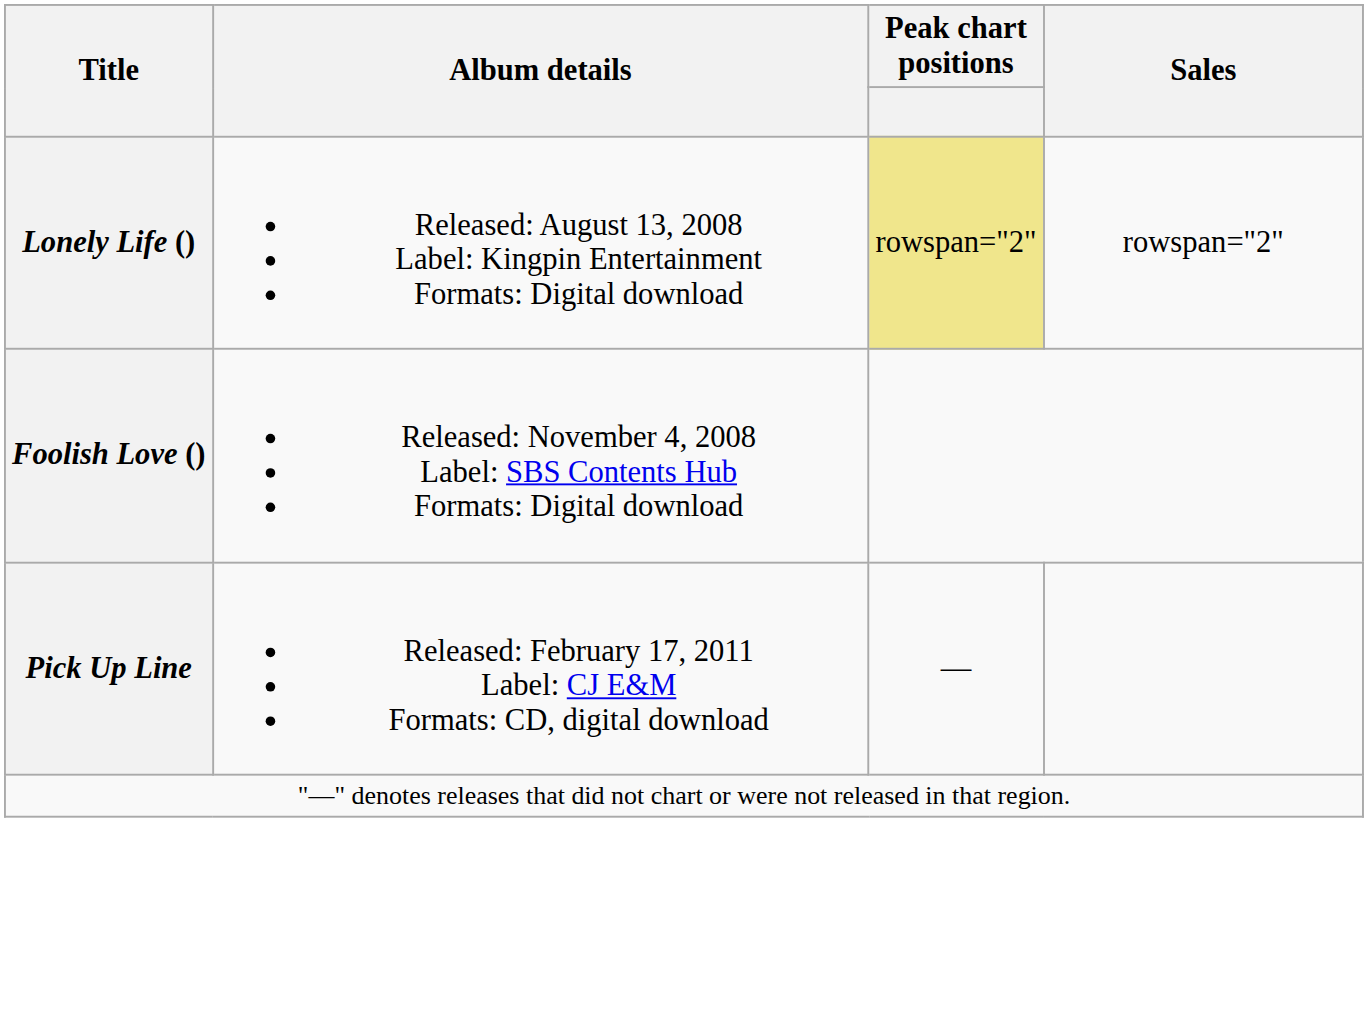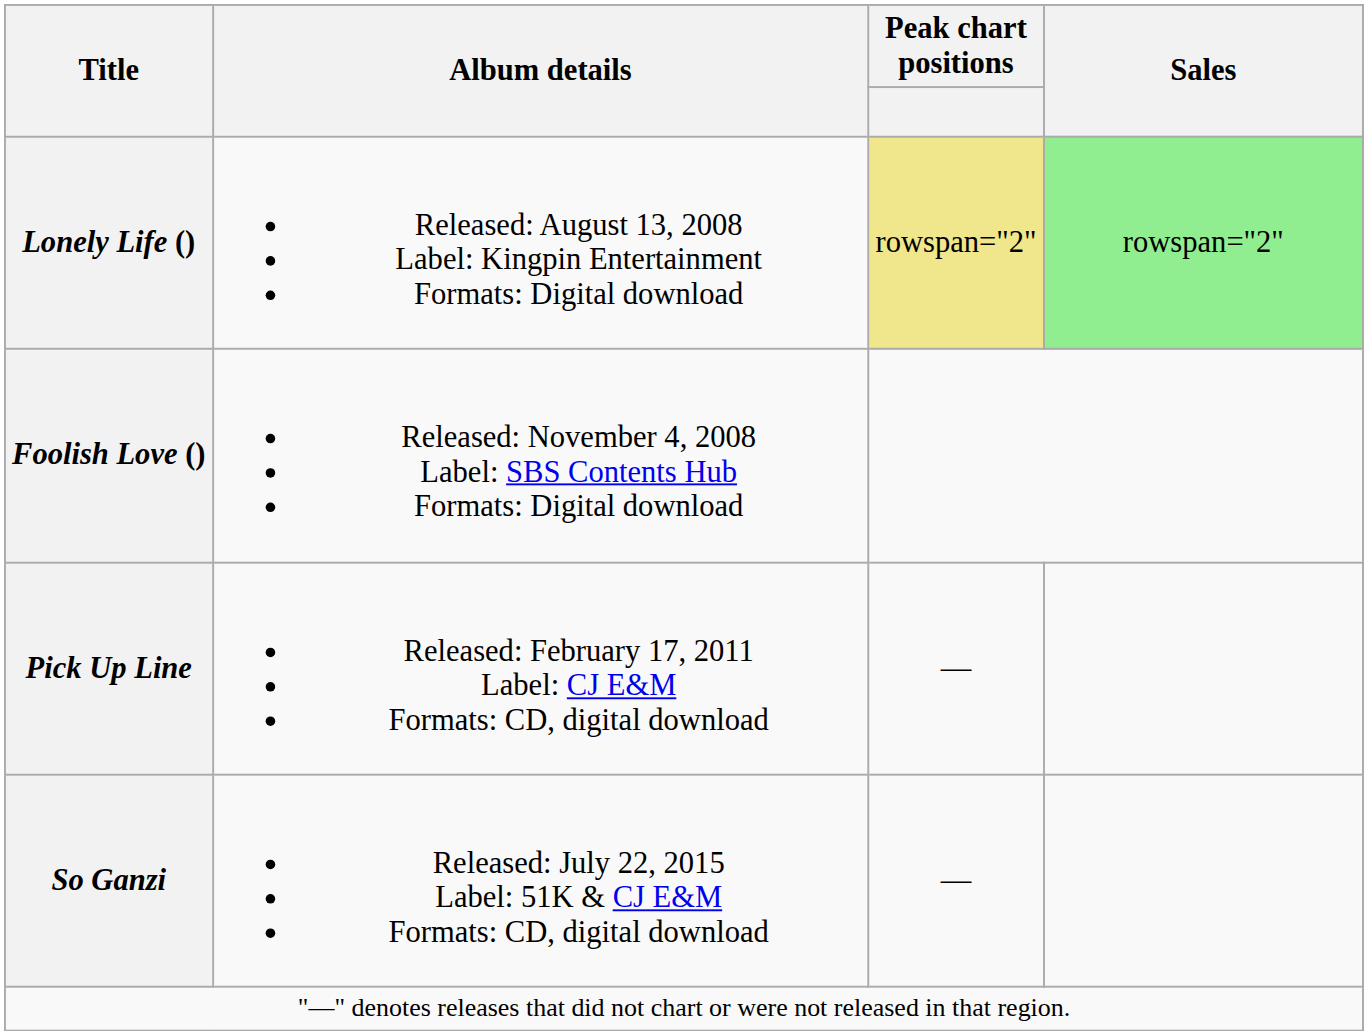(1203, 242) no background -> (1203, 242) lightgreen background
+ row: (109, 880)
